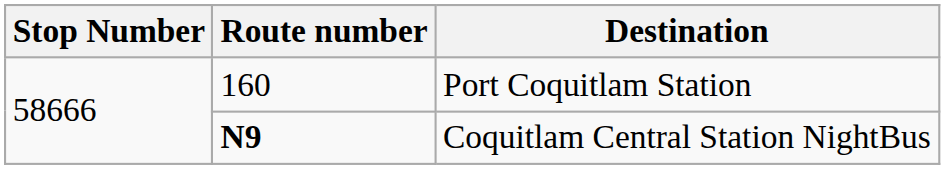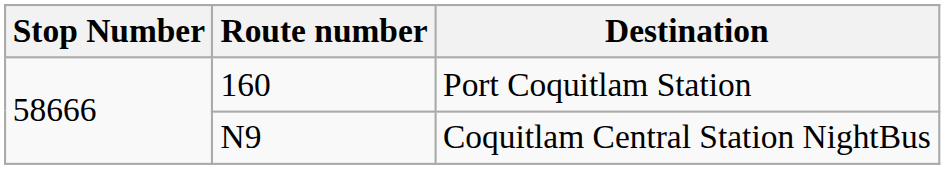(241, 137) bold -> (241, 137) normal
